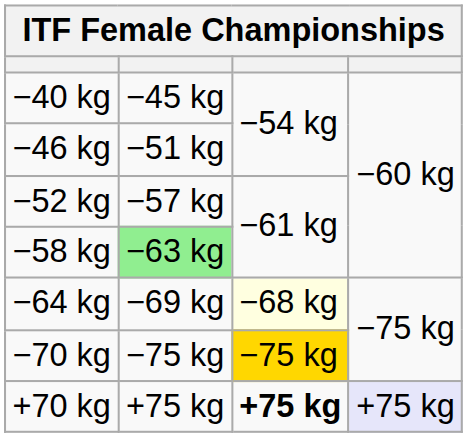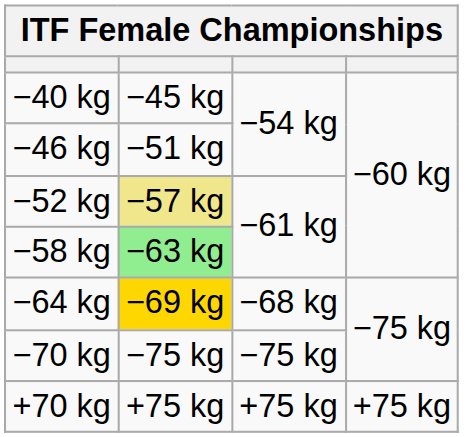(175, 200) no background -> (175, 200) khaki background
(175, 303) no background -> (175, 303) gold background
(289, 303) lightyellow background -> (289, 303) no background
(289, 354) gold background -> (289, 354) no background
(290, 406) bold -> (289, 406) normal
(406, 406) lavender background -> (402, 406) no background
